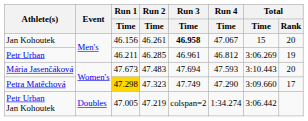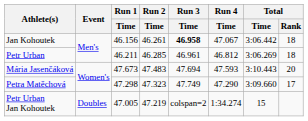(261, 41) 15 -> (261, 41) 3:06.442
(291, 41) 20 -> (291, 41) 18
(291, 55) 19 -> (291, 55) 18
(126, 84) gold background -> (126, 84) no background
(261, 104) 3:06.442 -> (261, 104) 15
